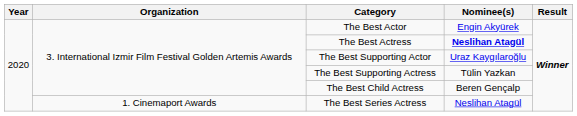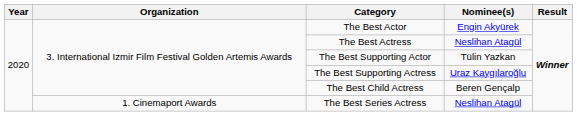(488, 42) bold -> (488, 42) normal
(488, 57) Uraz Kaygılaroğlu -> (488, 57) Tülin Yazkan
(488, 73) Tülin Yazkan -> (488, 73) Uraz Kaygılaroğlu
